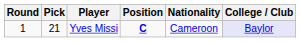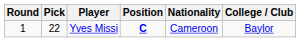(54, 28) 21 -> (54, 28) 22
(259, 28) lavender background -> (259, 28) no background
